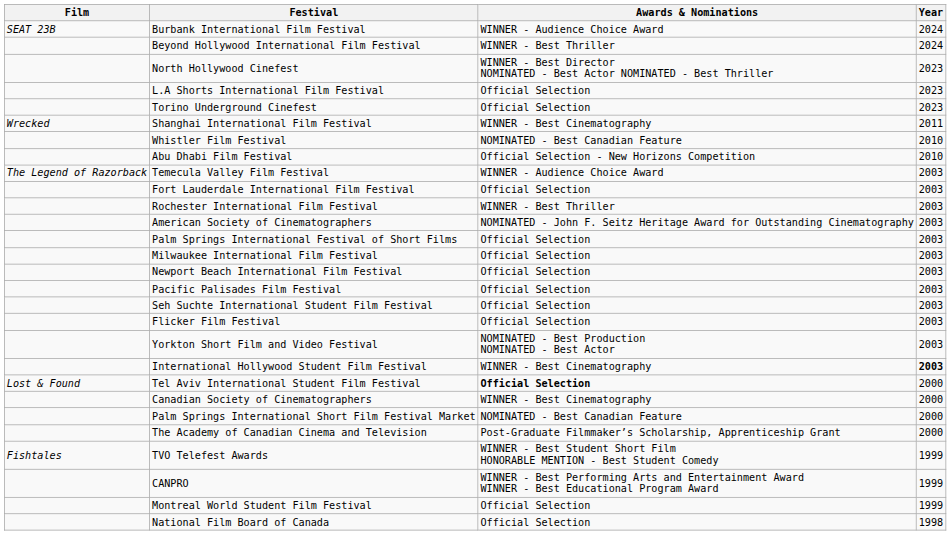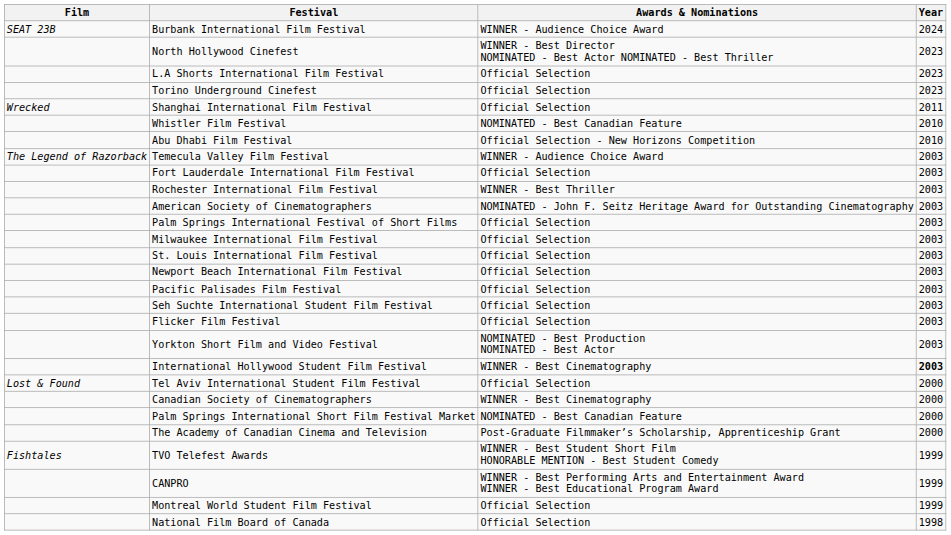- row: (286, 46)
(566, 124) WINNER - Best Cinematography -> (535, 107) Official Selection
+ row: (265, 256)
(535, 383) bold -> (535, 383) normal
